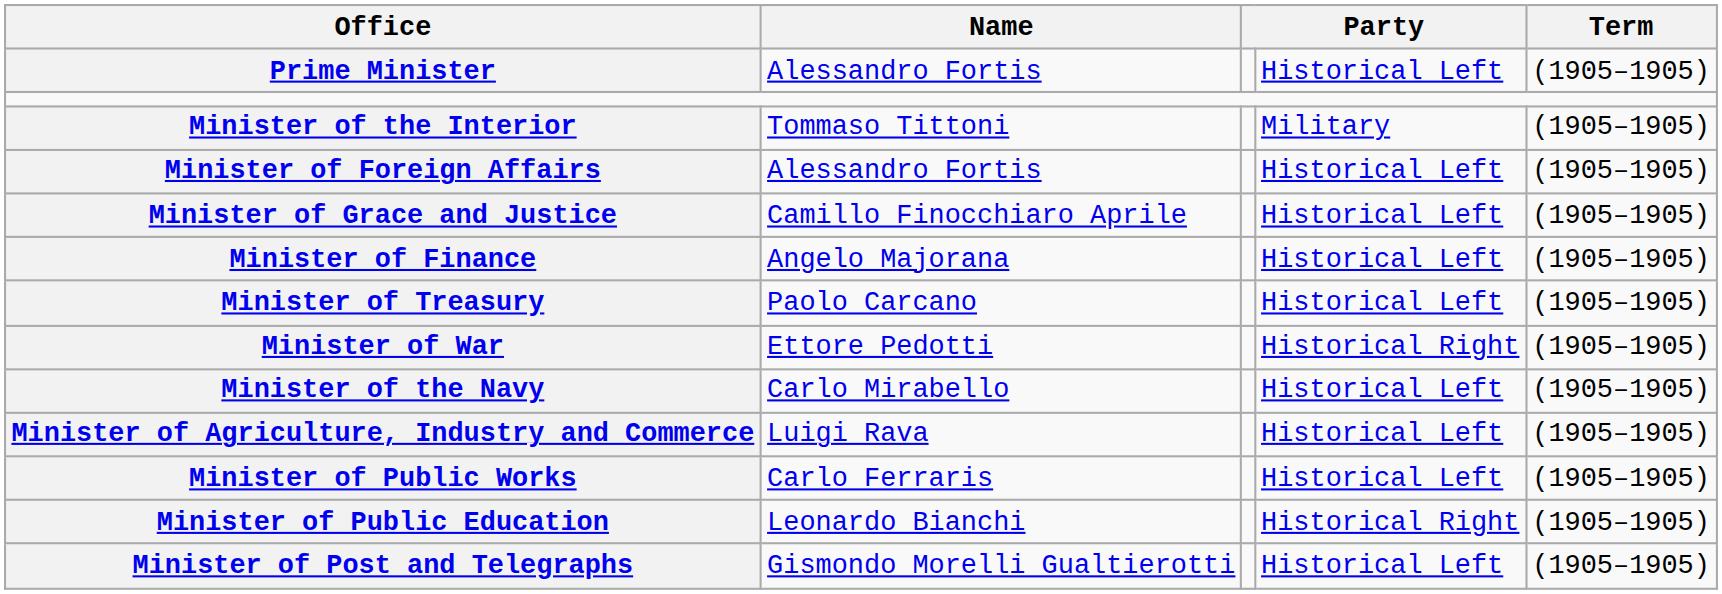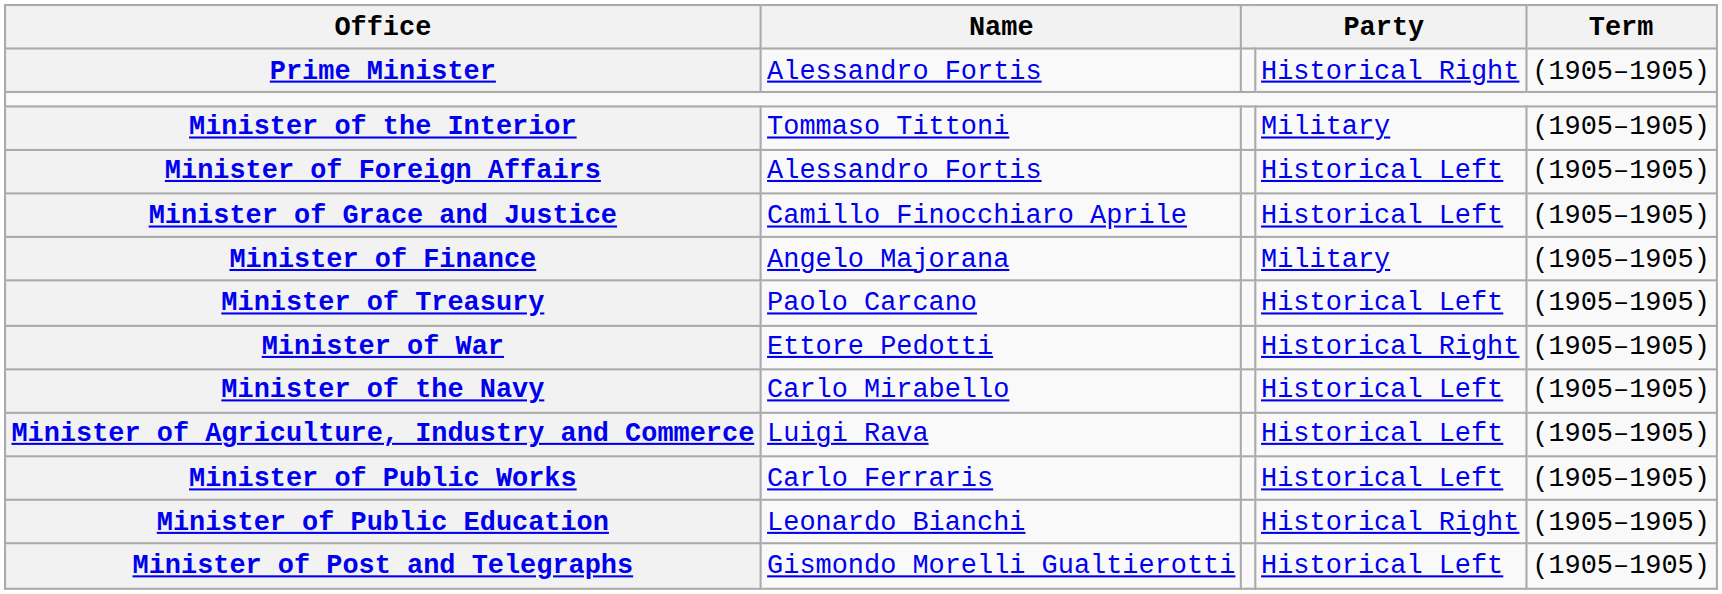(1382, 71) Historical Left -> (1390, 71) Historical Right
(1382, 259) Historical Left -> (1326, 259) Military
